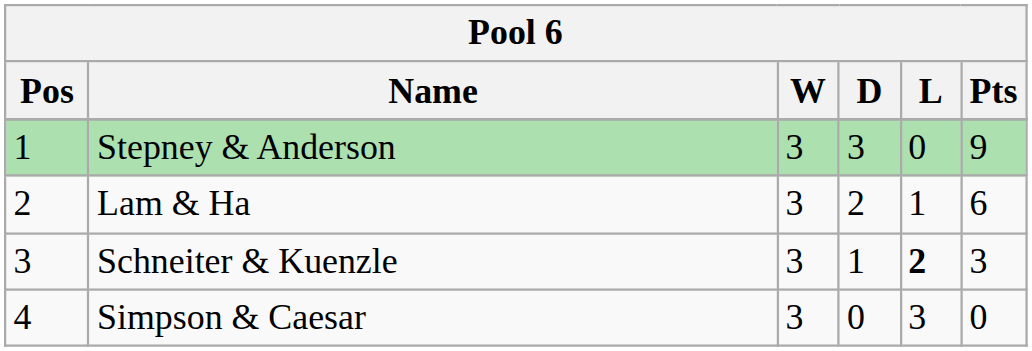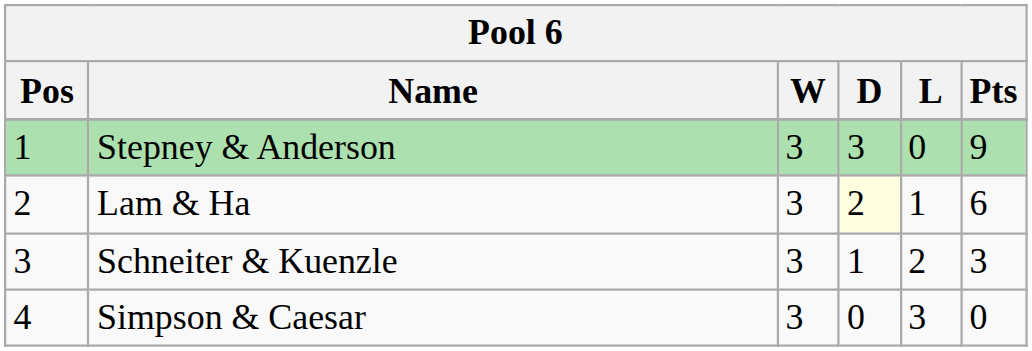(856, 203) no background -> (856, 203) lightyellow background
(917, 260) bold -> (917, 260) normal
